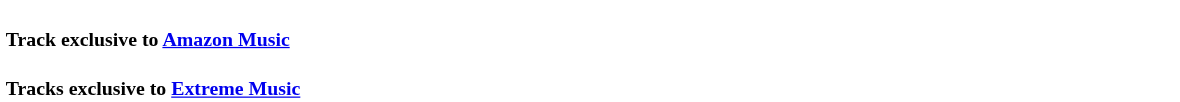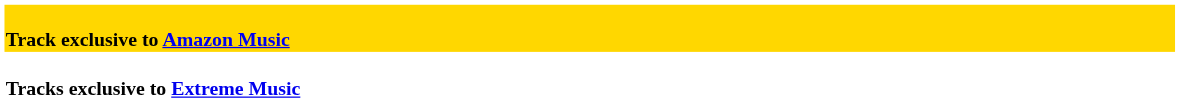(148, 39) no background -> (148, 39) gold background
